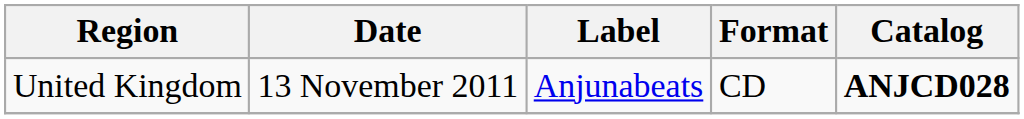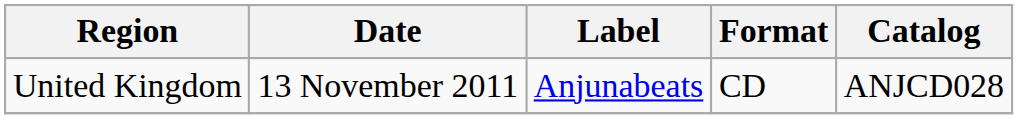(927, 85) bold -> (924, 85) normal
